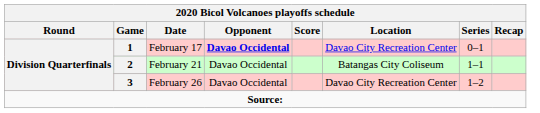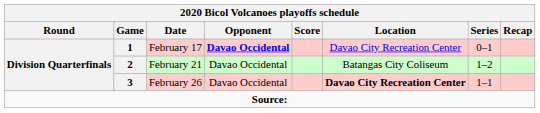(475, 64) 1–1 -> (484, 64) 1–2
(391, 82) normal -> (395, 82) bold
(475, 82) 1–2 -> (484, 82) 1–1
